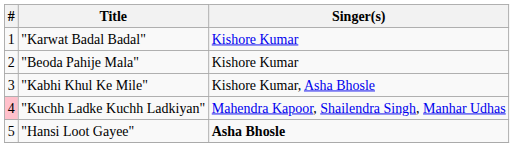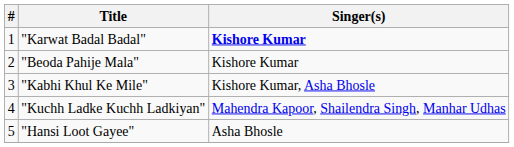(255, 39) normal -> (259, 39) bold
(11, 108) pink background -> (11, 108) no background
(248, 131) bold -> (247, 131) normal
